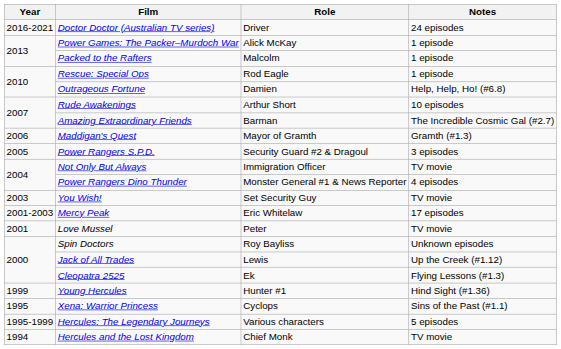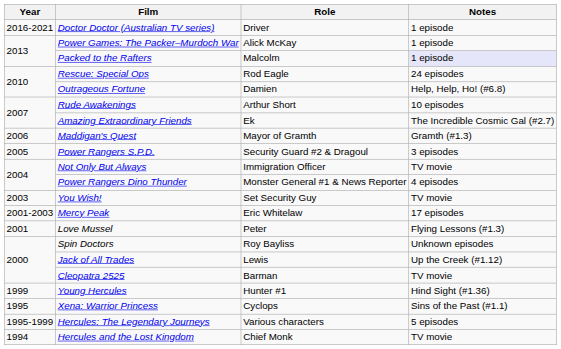(437, 27) 24 episodes -> (432, 27) 1 episode
(432, 58) no background -> (432, 58) lavender background
(432, 74) 1 episode -> (437, 74) 24 episodes
(260, 120) Barman -> (249, 120) Ek
(432, 228) TV movie -> (458, 228) Flying Lessons (#1.3)
(249, 275) Ek -> (260, 275) Barman
(458, 275) Flying Lessons (#1.3) -> (432, 275) TV movie
